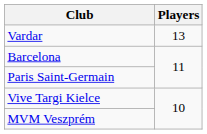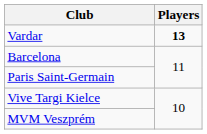(179, 35) normal -> (179, 35) bold
